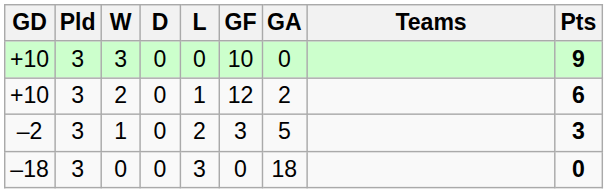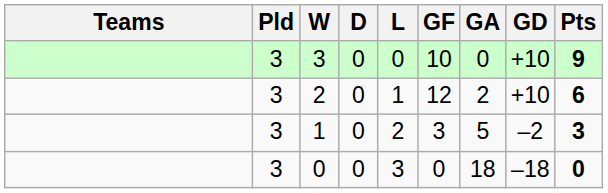columns swapped: (431, 22) <-> (30, 22)
